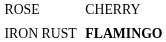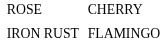(124, 34) bold -> (124, 34) normal
